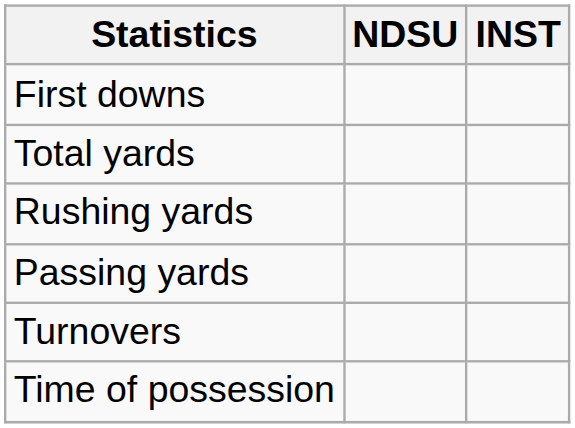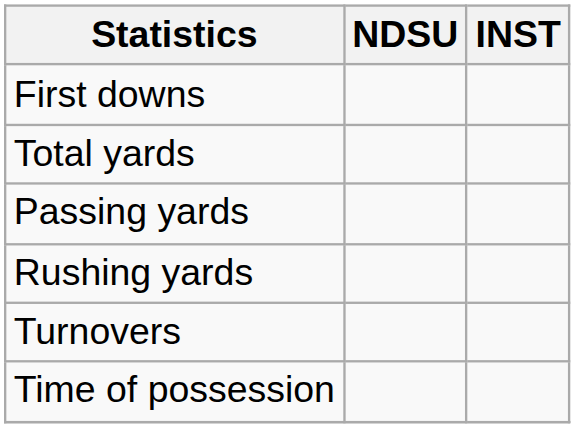rows swapped: (133, 212) <-> (131, 272)
